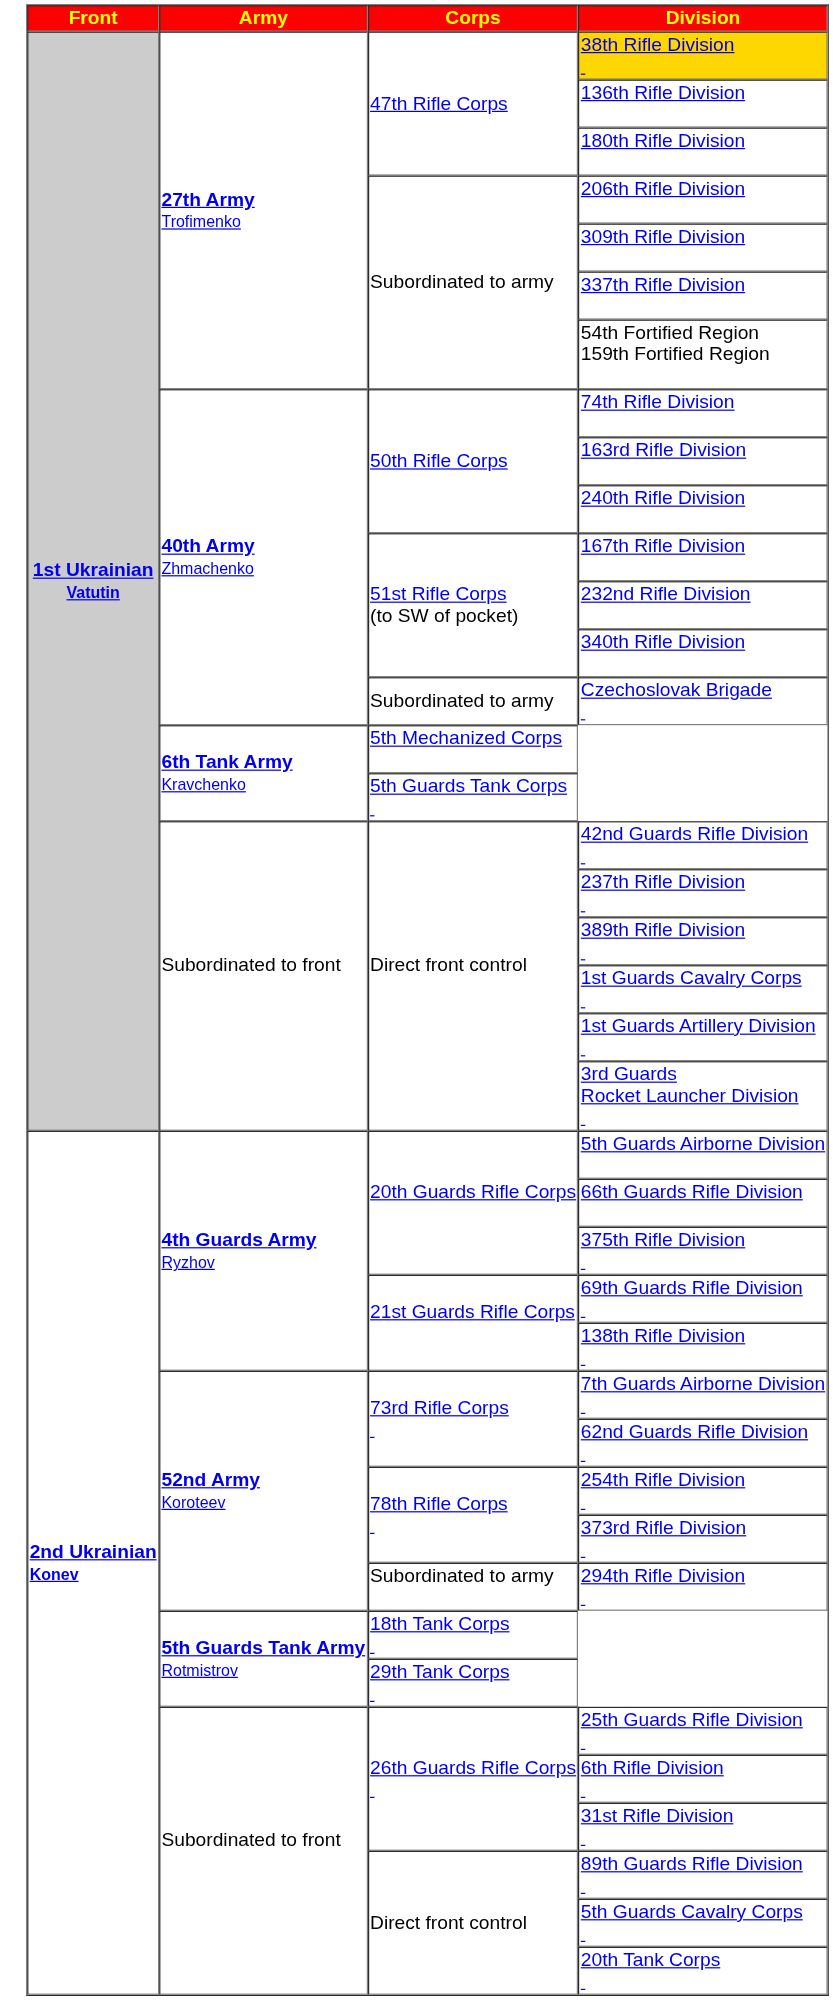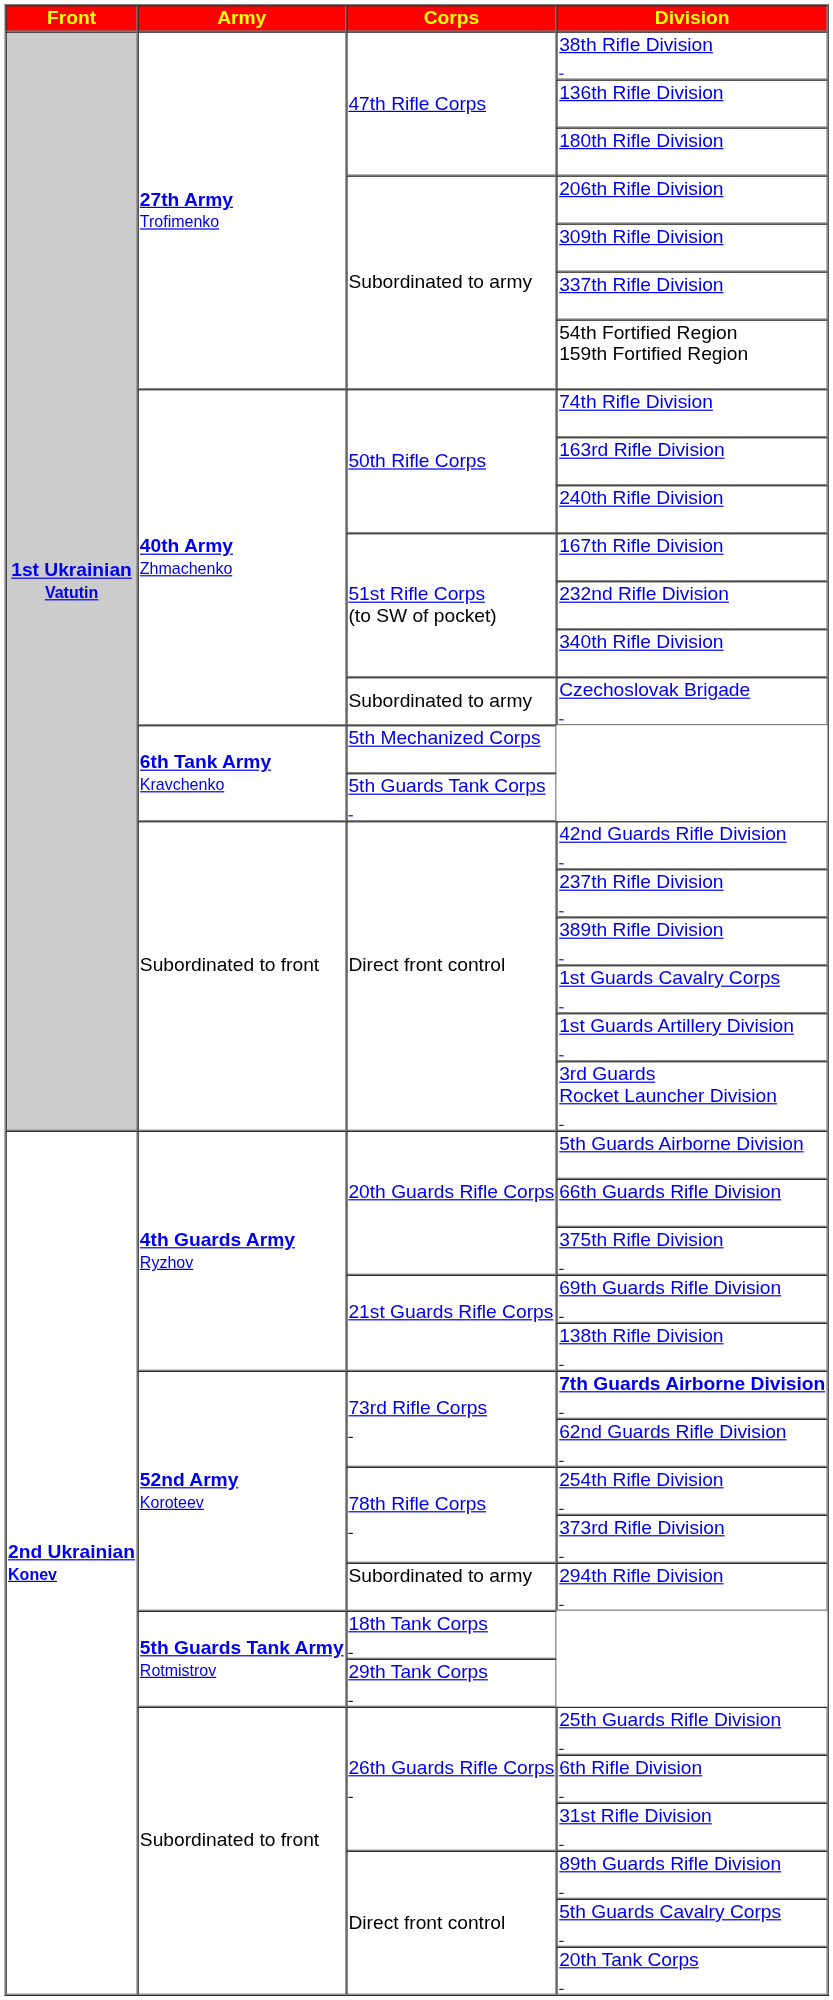(658, 55) gold background -> (636, 55) no background
(703, 1394) normal -> (692, 1394) bold
